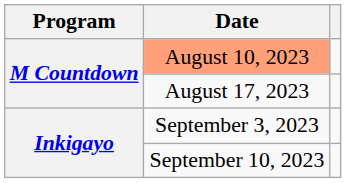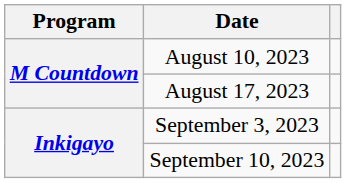(237, 56) lightsalmon background -> (237, 56) no background
